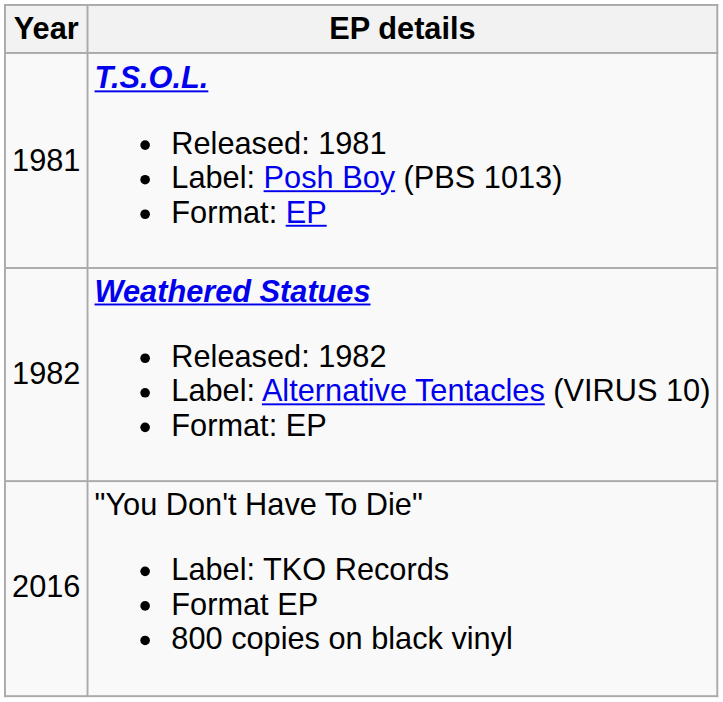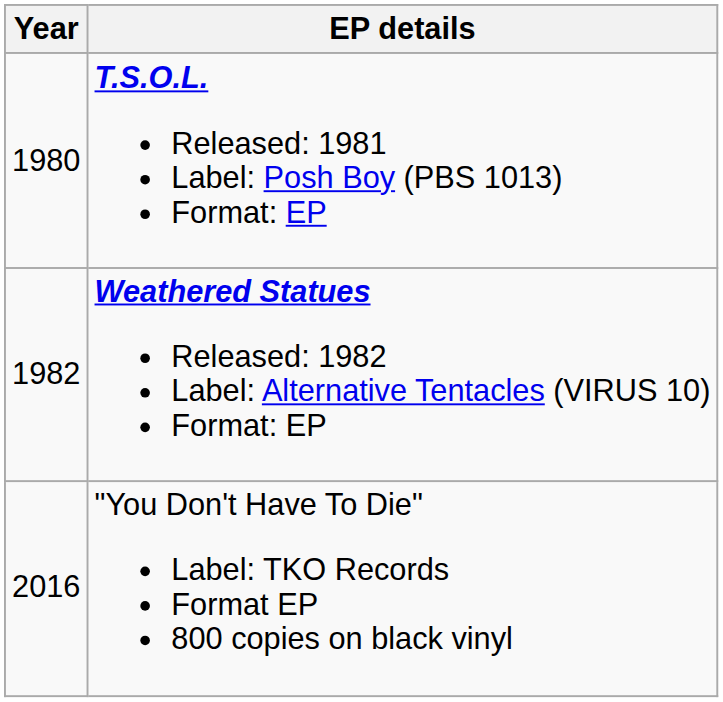(46, 160) 1981 -> (46, 160) 1980
